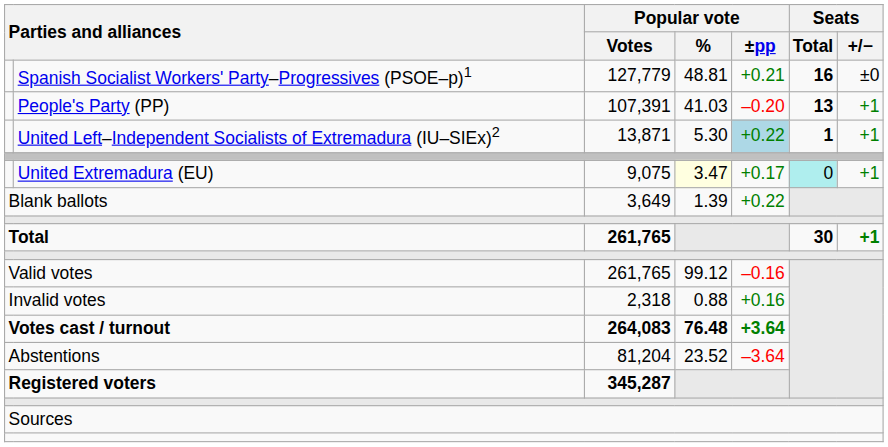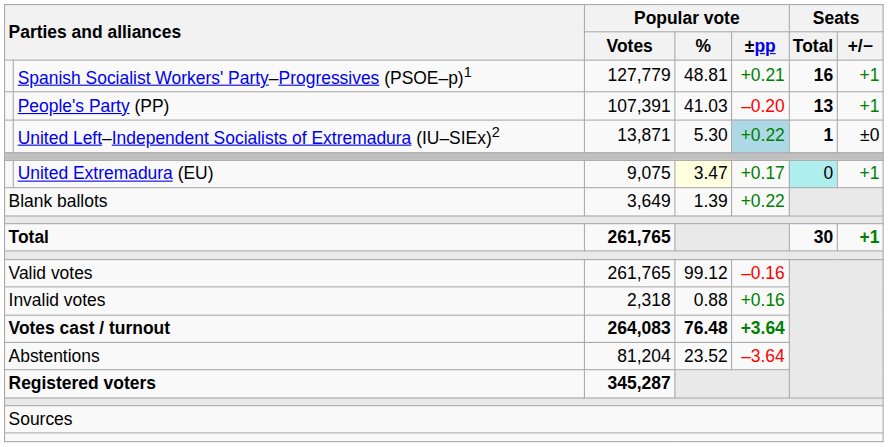(870, 75) ±0 -> (869, 75) +1
(869, 136) +1 -> (870, 136) ±0
